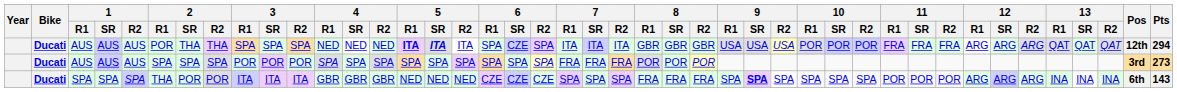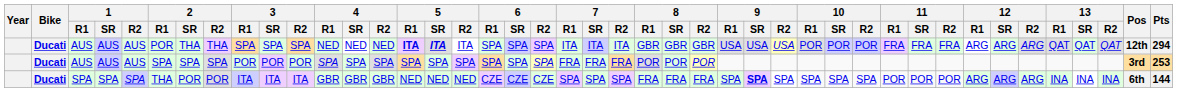(518, 46) CZE -> (518, 46) SPA
(1161, 63) 273 -> (1161, 63) 253
(1161, 79) 143 -> (1161, 79) 144
